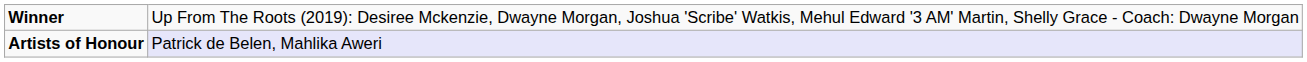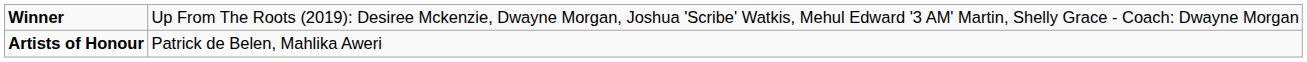(267, 43) lavender background -> (267, 43) no background
